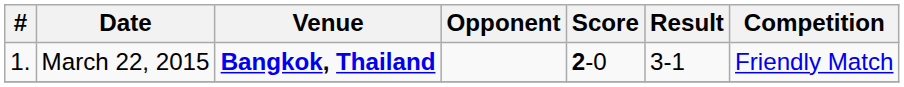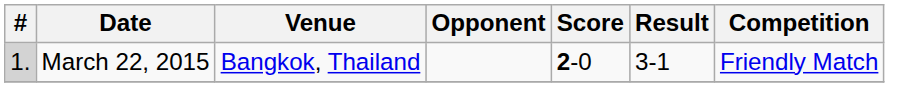(20, 61) no background -> (20, 61) lightgrey background
(328, 61) bold -> (320, 61) normal
